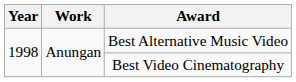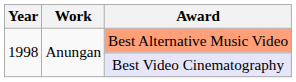(198, 40) no background -> (198, 40) lightsalmon background
(198, 64) no background -> (198, 64) lavender background
